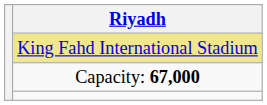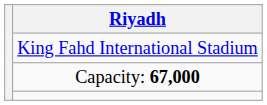(137, 47) khaki background -> (137, 47) no background
